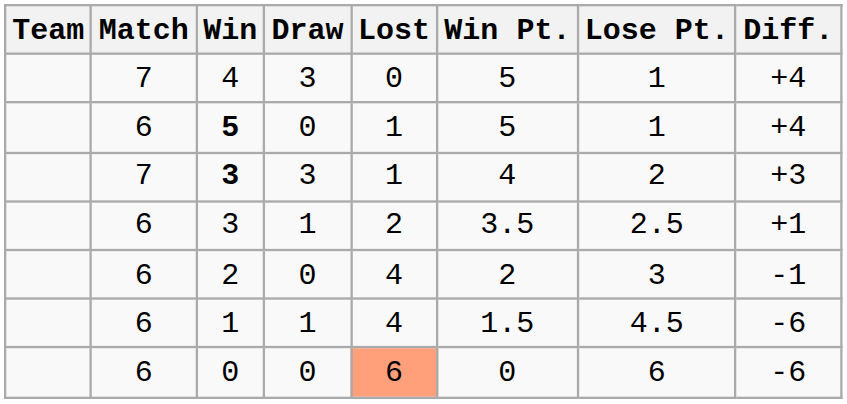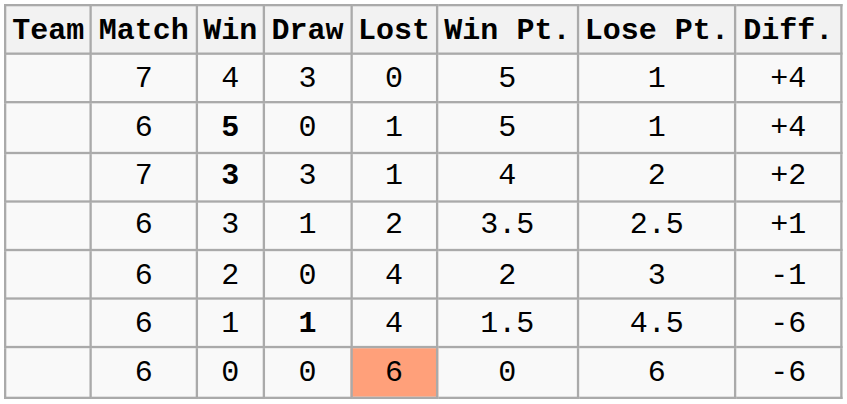(788, 176) +3 -> (788, 176) +2
(308, 323) normal -> (308, 323) bold
